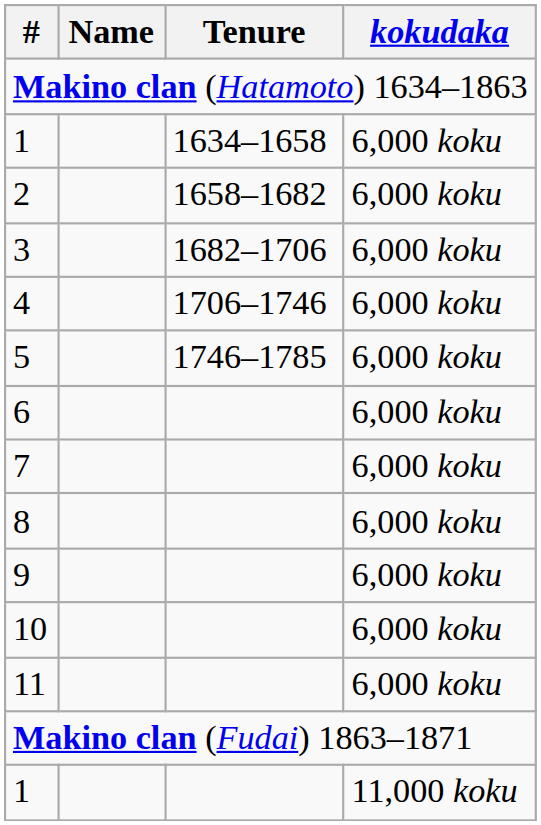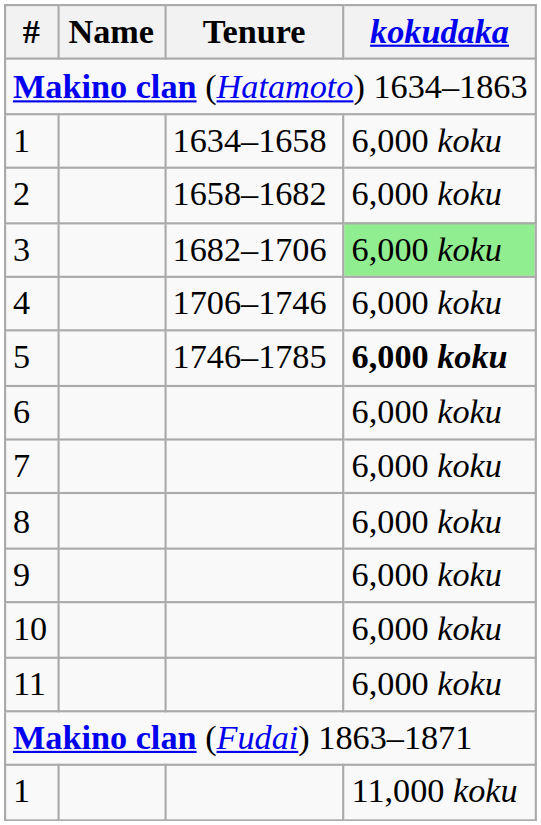(427, 248) no background -> (427, 248) lightgreen background
(427, 357) normal -> (430, 357) bold
